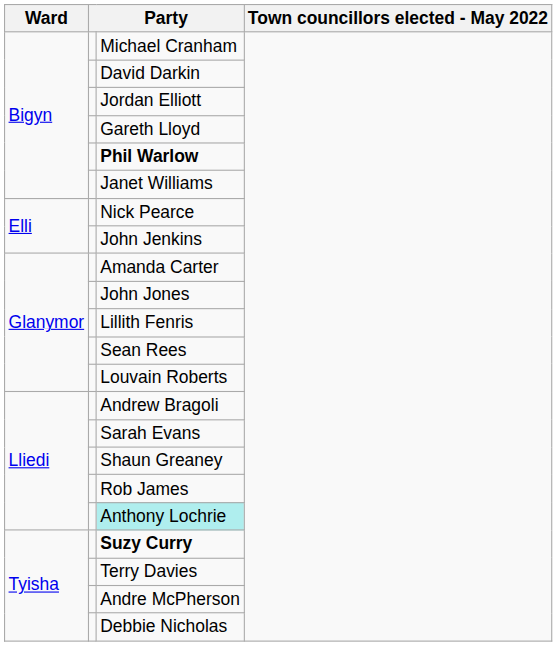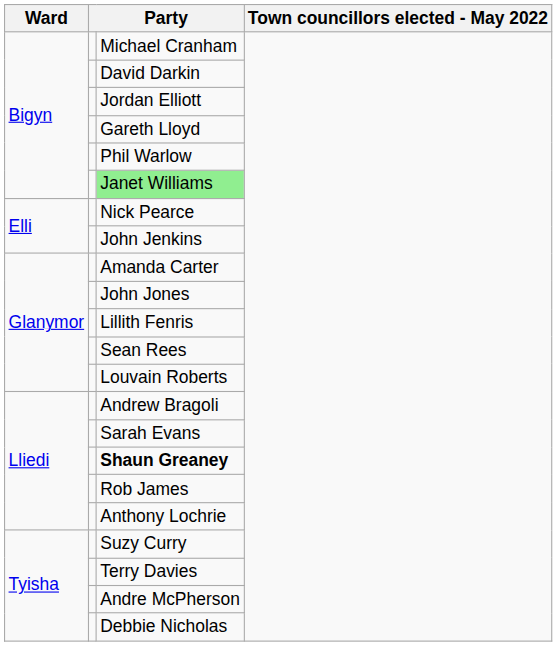(149, 156) bold -> (146, 156) normal
(156, 184) no background -> (156, 184) lightgreen background
(161, 460) normal -> (164, 460) bold
(163, 516) paleturquoise background -> (163, 516) no background
(146, 543) bold -> (143, 543) normal
